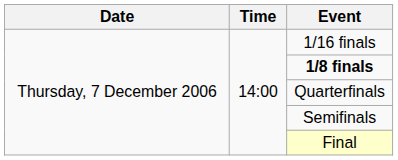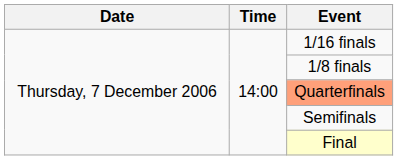(340, 67) bold -> (340, 67) normal
(340, 92) no background -> (340, 92) lightsalmon background
